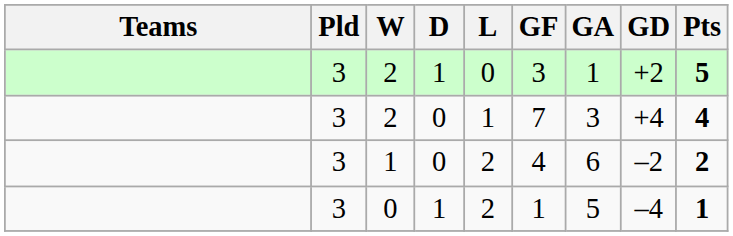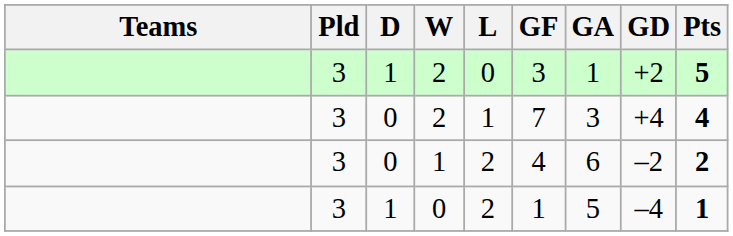columns swapped: (390, 27) <-> (439, 27)
